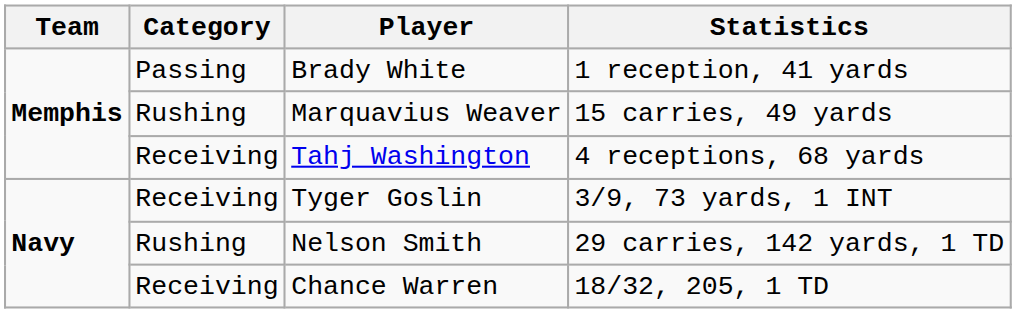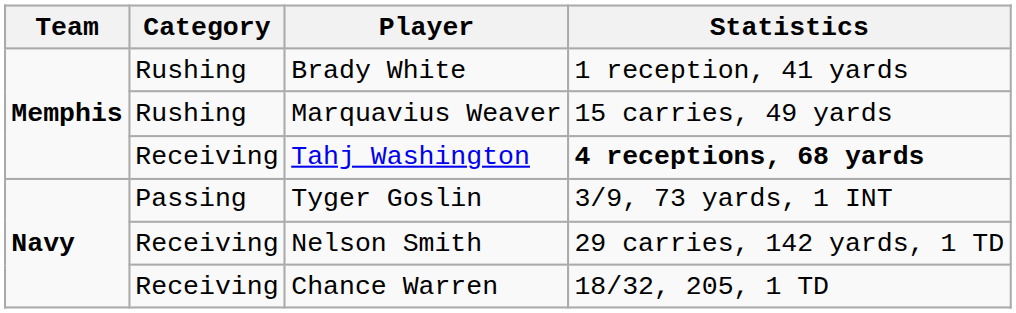(191, 70) Passing -> (191, 70) Rushing
(749, 157) normal -> (749, 157) bold
(207, 200) Receiving -> (191, 200) Passing
(191, 243) Rushing -> (207, 243) Receiving
